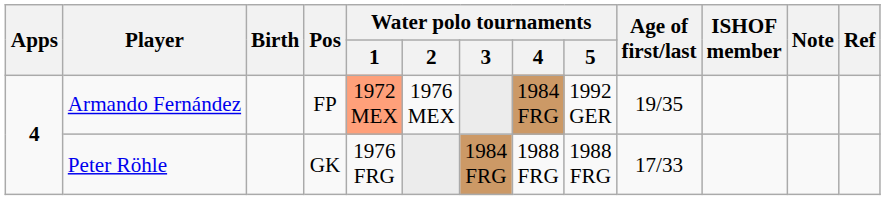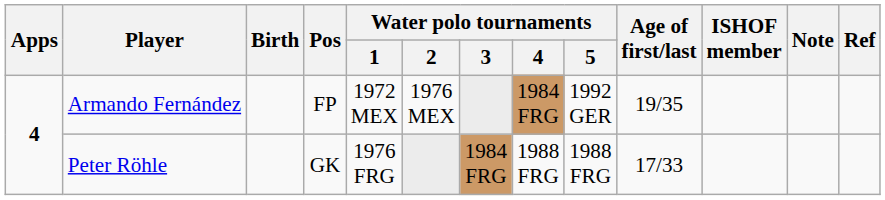(374, 104) lightsalmon background -> (374, 104) no background
